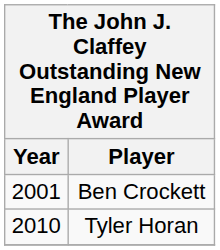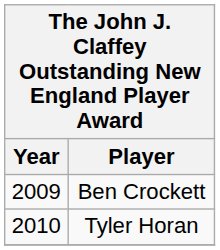(36, 191) 2001 -> (36, 191) 2009
